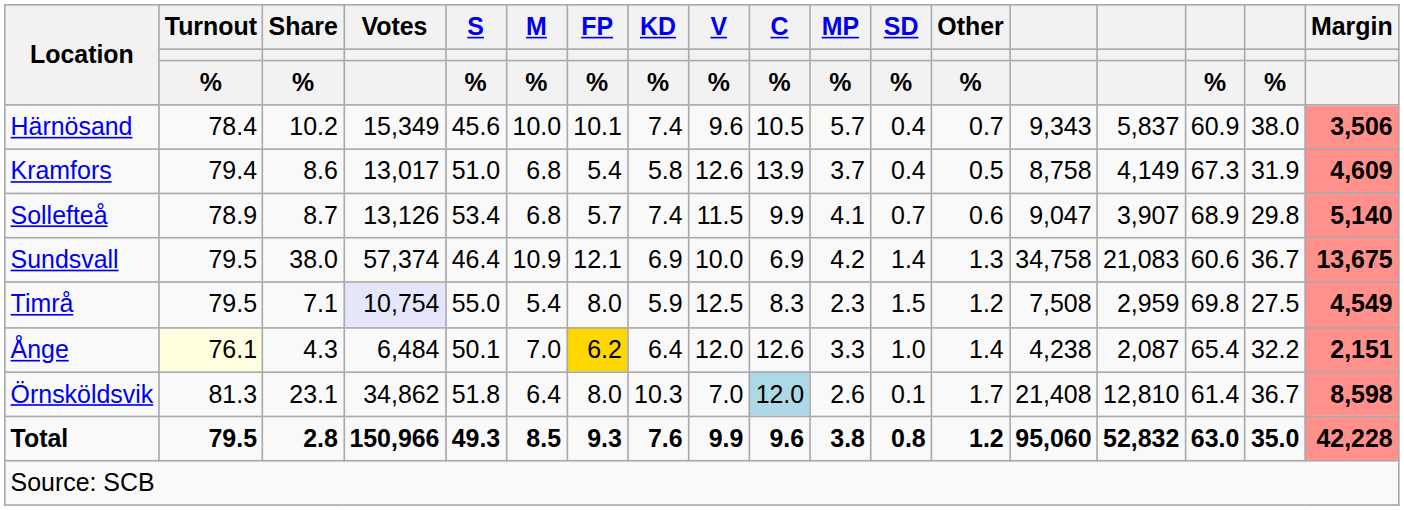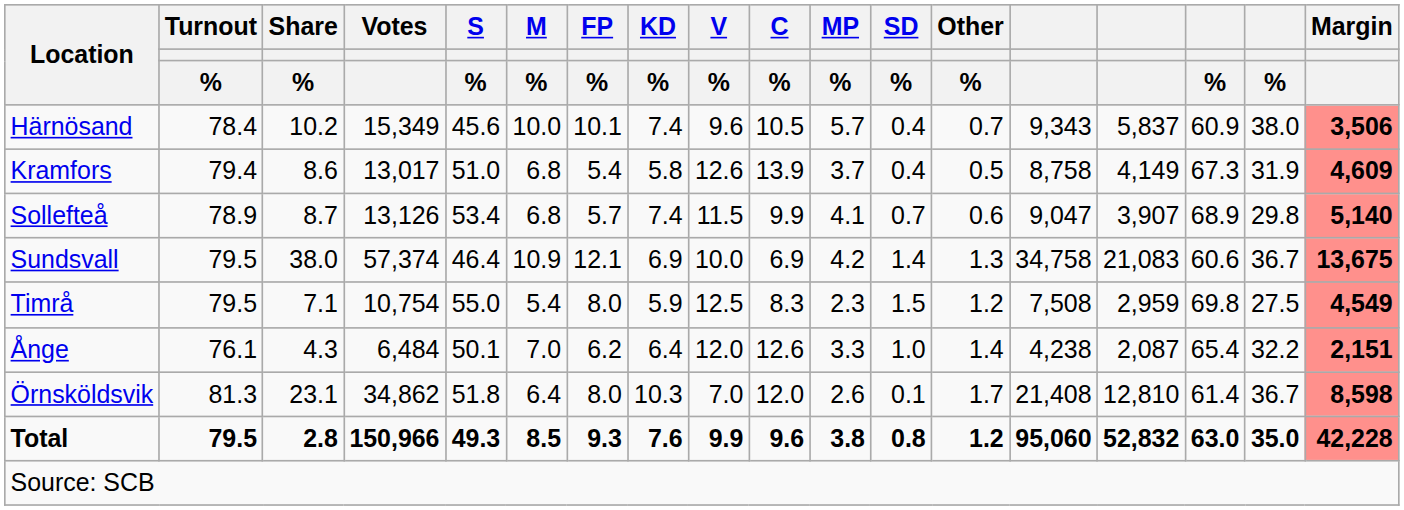(401, 304) lavender background -> (401, 304) no background
(233, 349) lightyellow background -> (233, 349) no background
(604, 349) gold background -> (604, 349) no background
(780, 393) lightblue background -> (780, 393) no background
